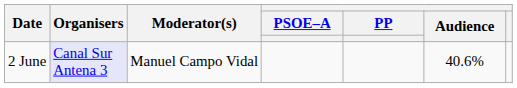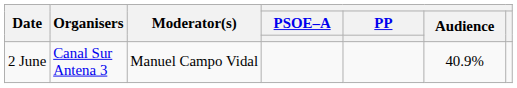(83, 61) lavender background -> (83, 61) no background
(465, 61) 40.6% -> (465, 61) 40.9%
